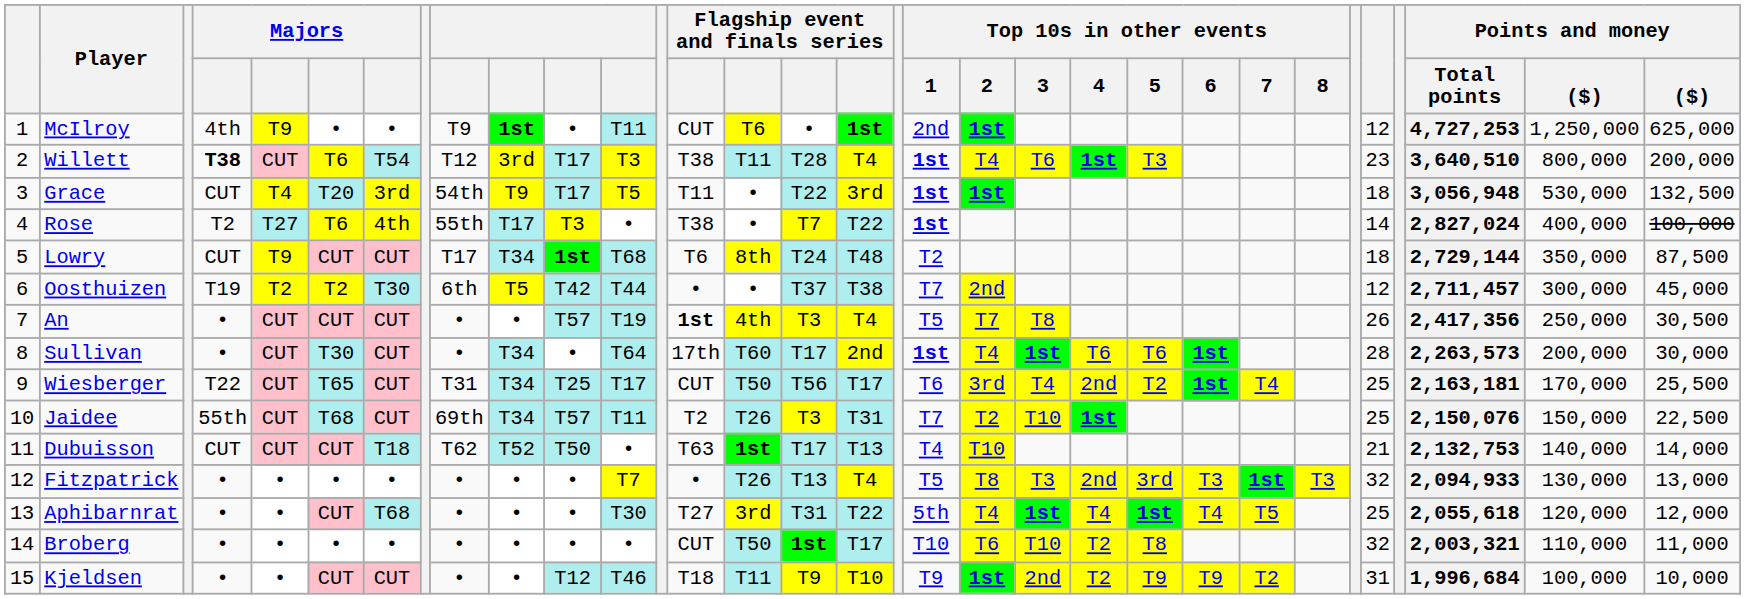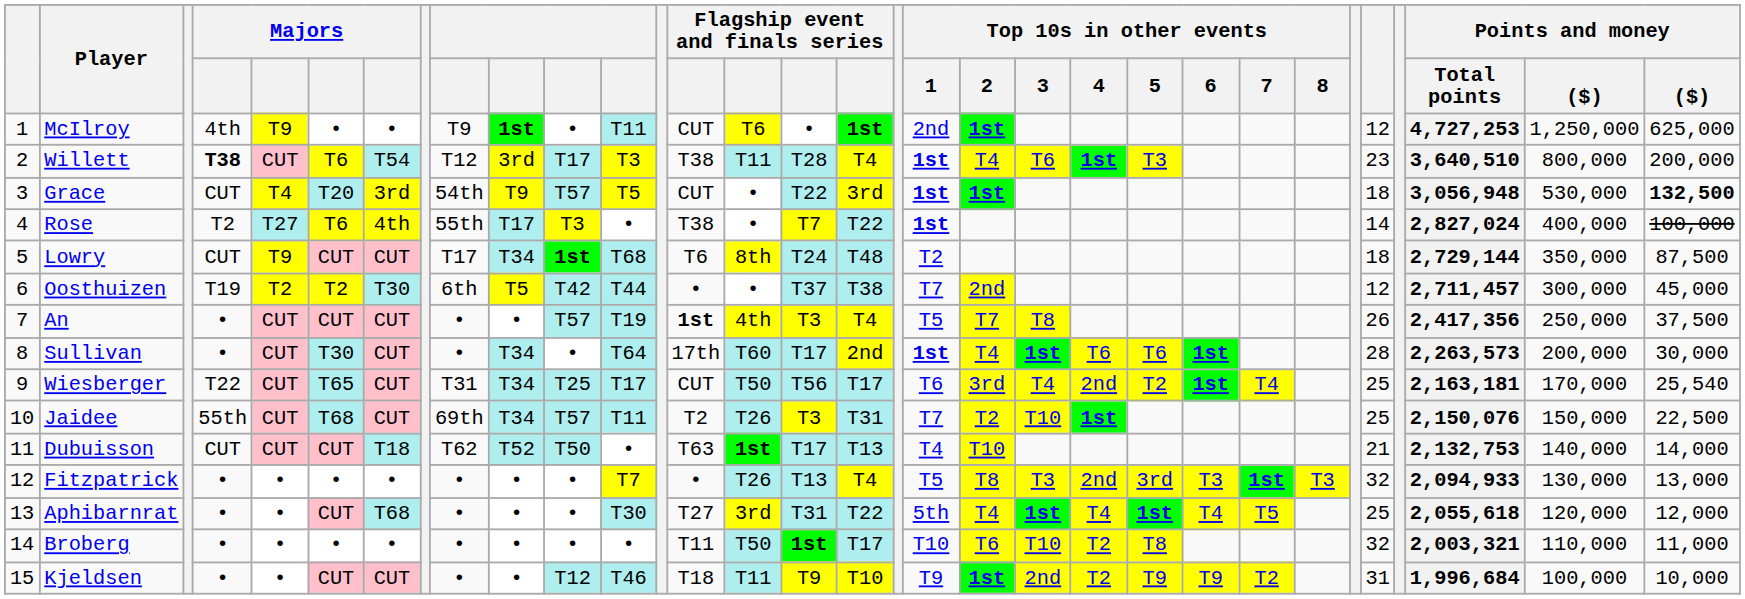(573, 193) T17 -> (573, 193) T57
(696, 193) T11 -> (696, 193) CUT
(1692, 193) normal -> (1692, 193) bold
(1692, 321) 30,500 -> (1692, 321) 37,500
(1692, 385) 25,500 -> (1692, 385) 25,540
(696, 546) CUT -> (696, 546) T11
